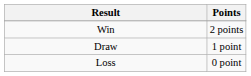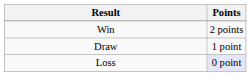(226, 63) no background -> (226, 63) lavender background
